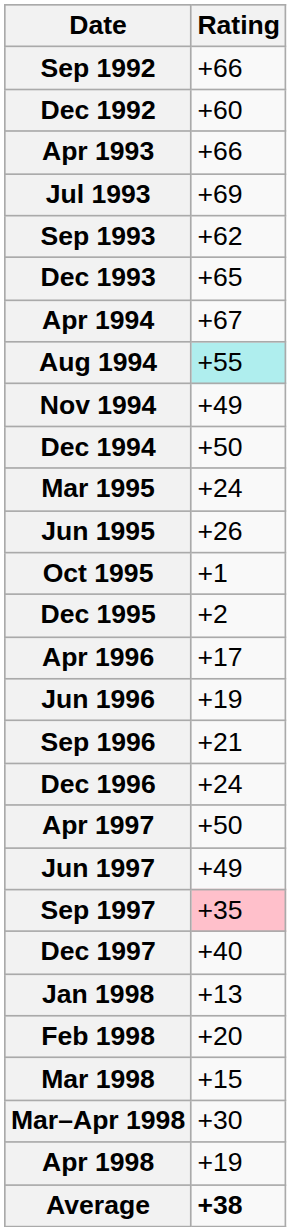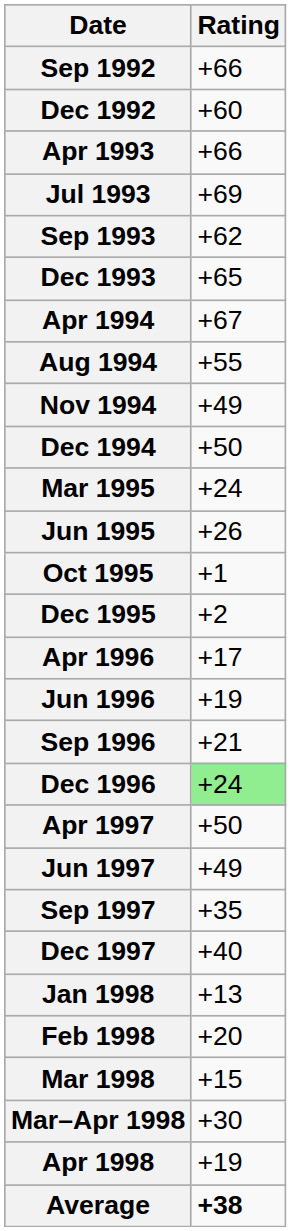(220, 362) paleturquoise background -> (220, 362) no background
(220, 783) no background -> (220, 783) lightgreen background
(220, 910) pink background -> (220, 910) no background
